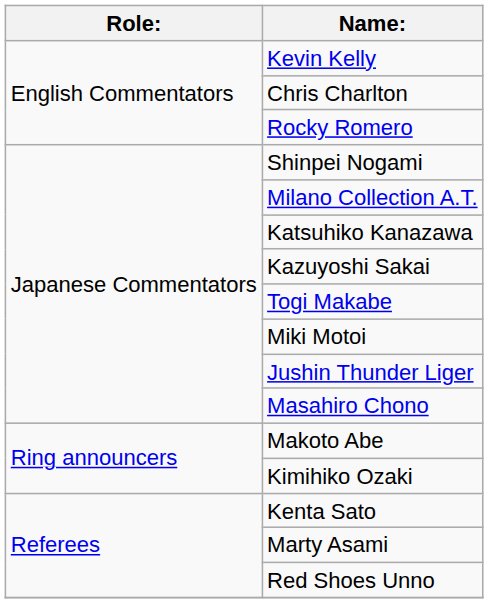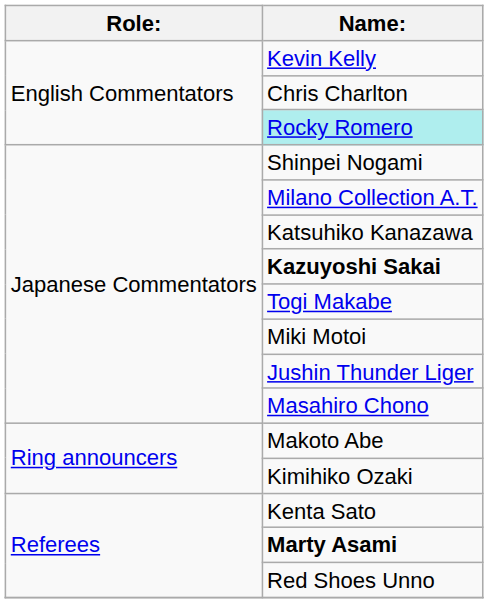(340, 128) no background -> (340, 128) paleturquoise background
(348, 267) normal -> (354, 267) bold
(328, 545) normal -> (332, 545) bold
